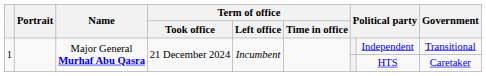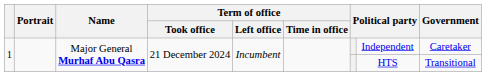(450, 46) Transitional -> (450, 46) Caretaker
(450, 63) Caretaker -> (450, 63) Transitional
